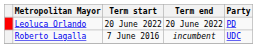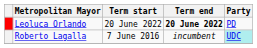(194, 24) normal -> (194, 24) bold
(234, 37) no background -> (234, 37) paleturquoise background
